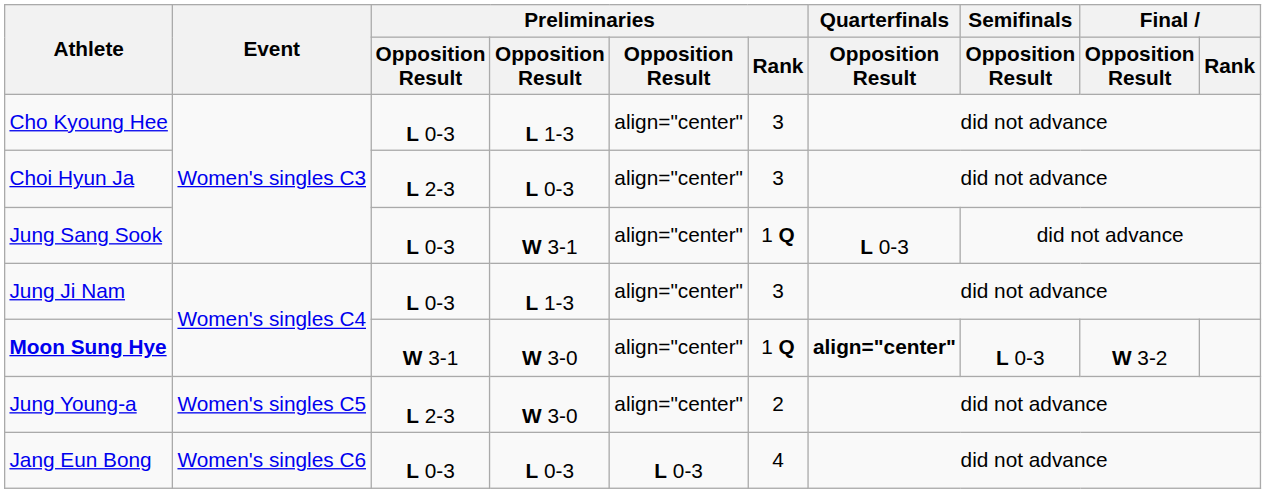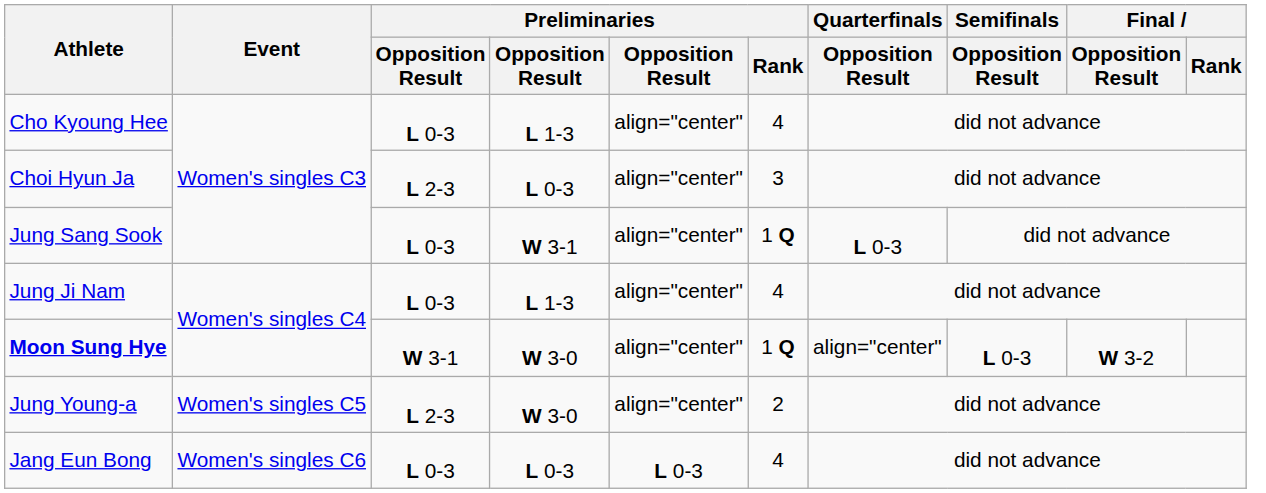(778, 122) 3 -> (778, 122) 4
(778, 291) 3 -> (778, 291) 4
(884, 347) bold -> (877, 347) normal
